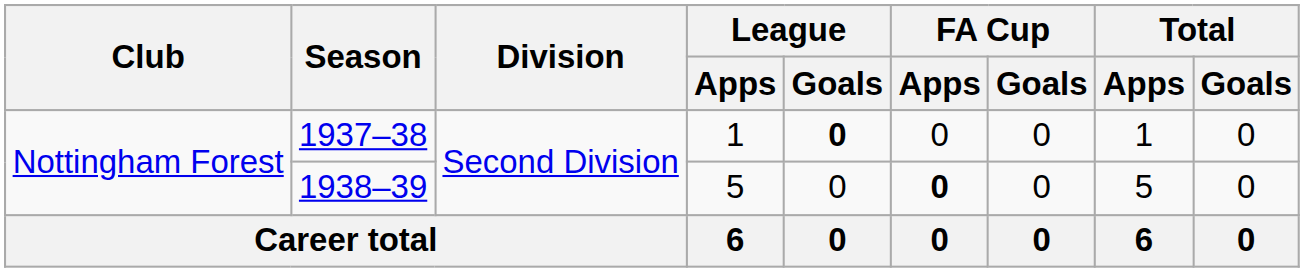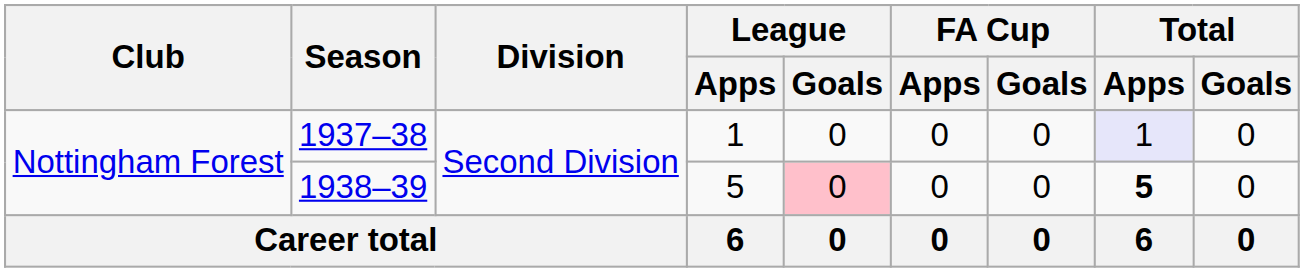(837, 135) bold -> (837, 135) normal
(1144, 135) no background -> (1144, 135) lavender background
(837, 187) no background -> (837, 187) pink background
(940, 187) bold -> (940, 187) normal
(1144, 187) normal -> (1144, 187) bold
